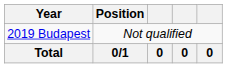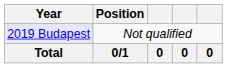(49, 33) no background -> (49, 33) lavender background
